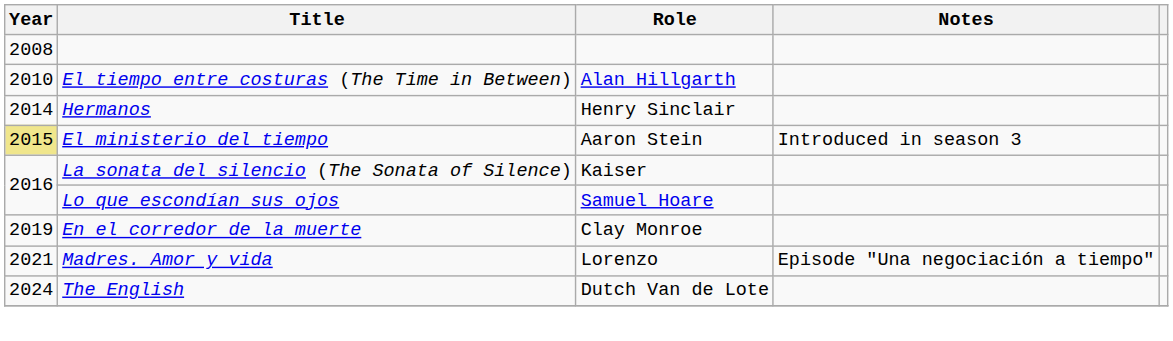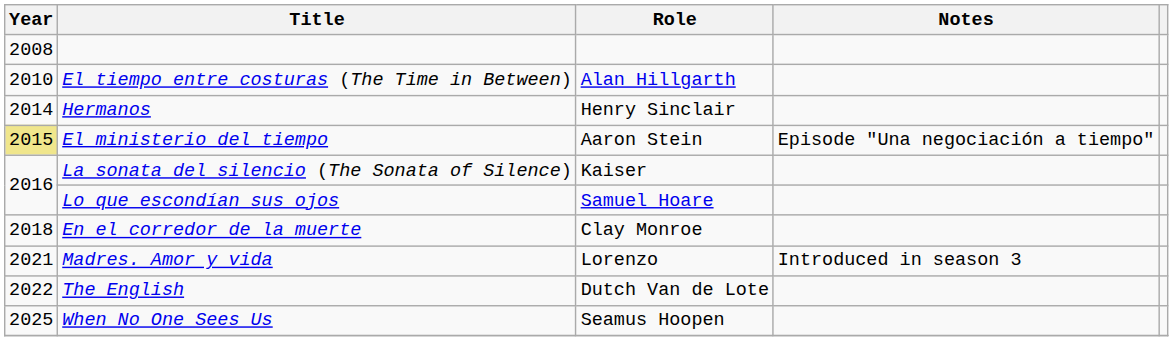(900, 140) Introduced in season 3 -> (966, 140) Episode "Una negociación a tiempo"
(31, 230) 2019 -> (31, 230) 2018
(966, 260) Episode "Una negociación a tiempo" -> (900, 260) Introduced in season 3
(31, 291) 2024 -> (31, 291) 2022
+ row: (167, 321)
